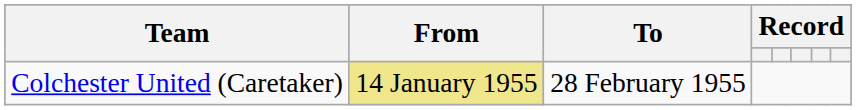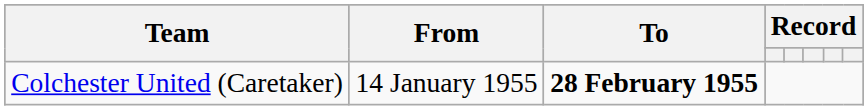(446, 82) khaki background -> (446, 82) no background
(648, 82) normal -> (654, 82) bold
